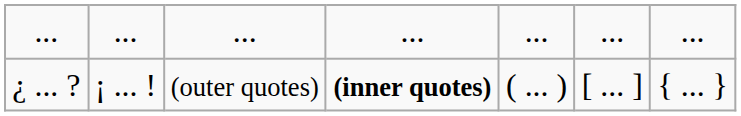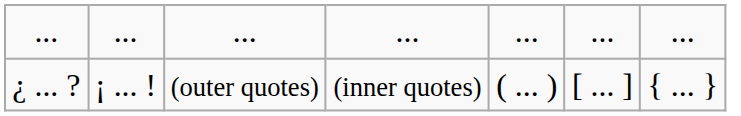(412, 84) bold -> (408, 86) normal
